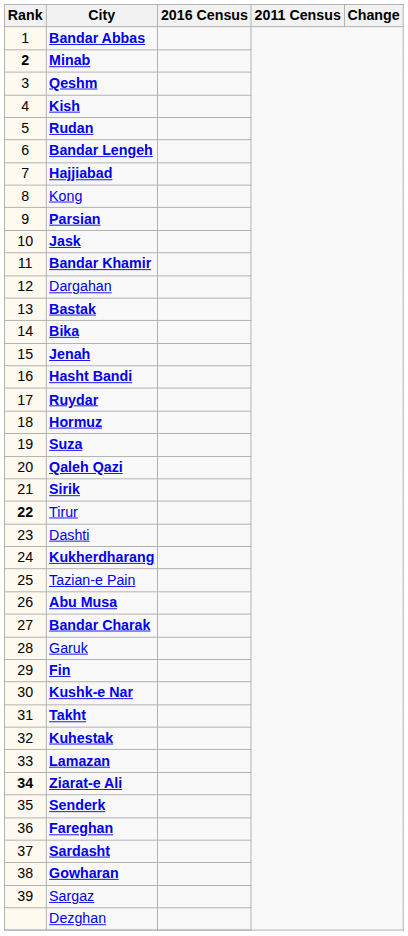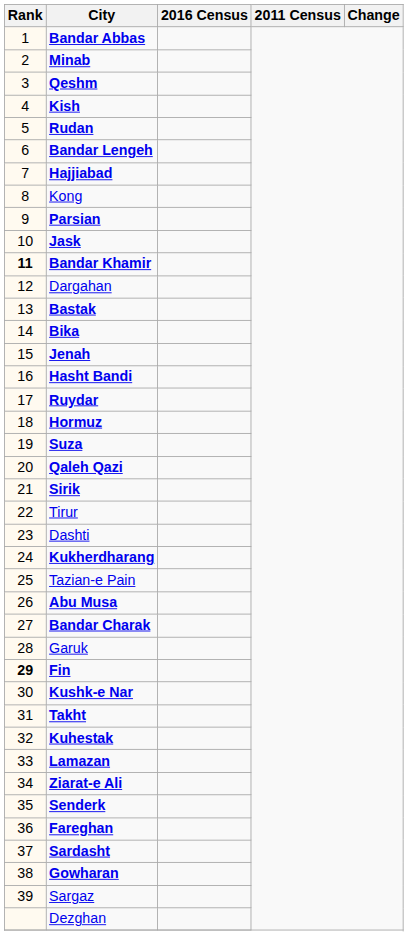(25, 60) bold -> (25, 60) normal
(25, 264) normal -> (25, 264) bold
(25, 512) bold -> (25, 512) normal
(25, 670) normal -> (25, 670) bold
(25, 783) bold -> (25, 783) normal
